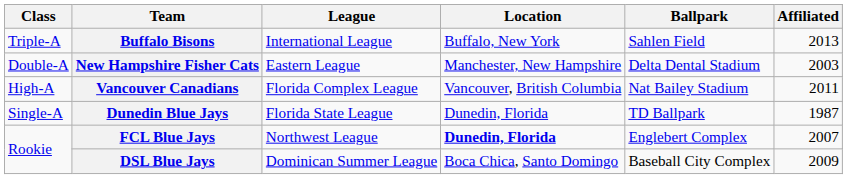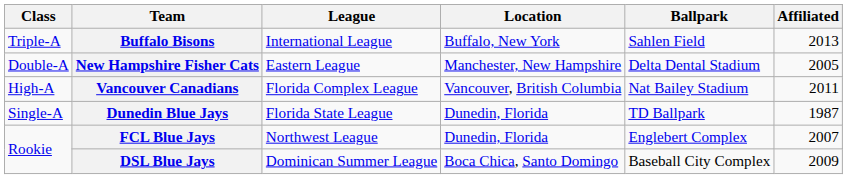(824, 64) 2003 -> (824, 64) 2005
(500, 137) bold -> (496, 137) normal
